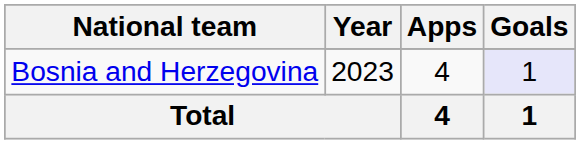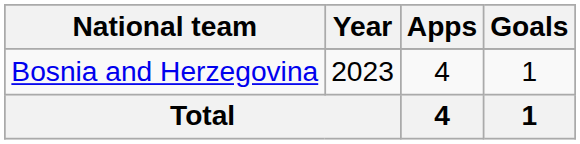(529, 71) lavender background -> (529, 71) no background
